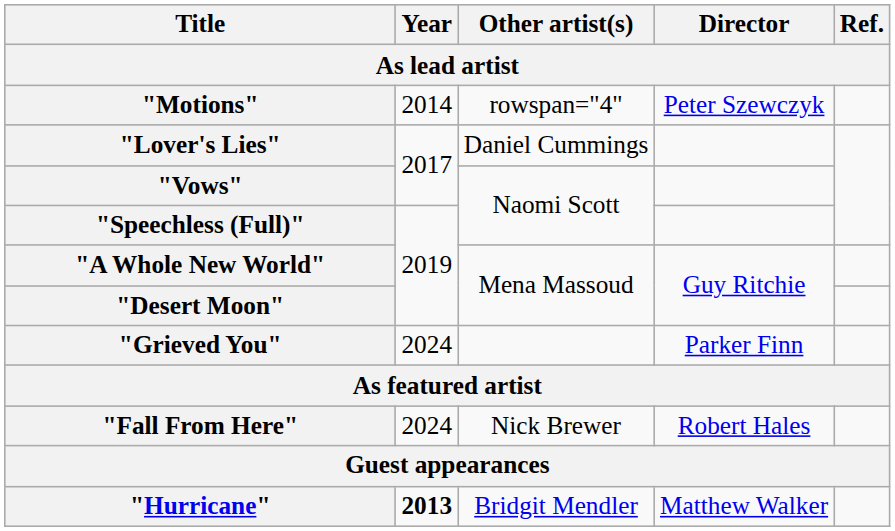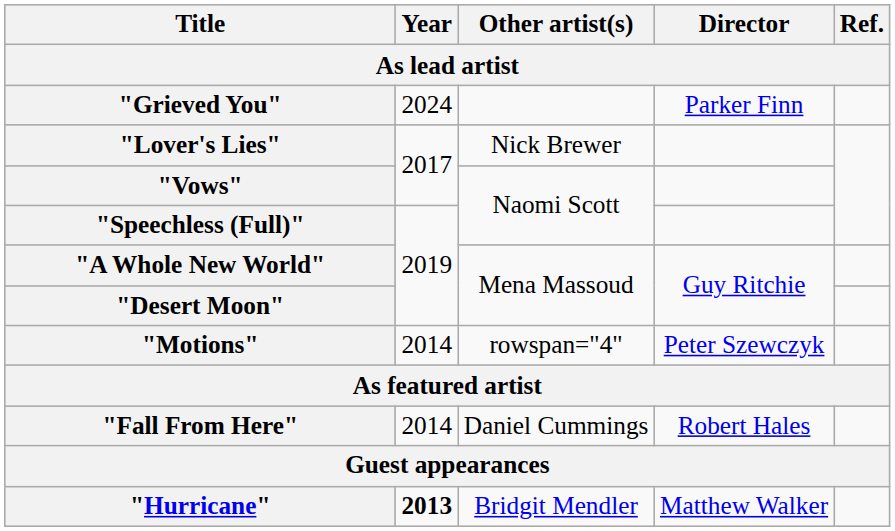rows swapped: (200, 104) <-> (200, 345)
(556, 144) Daniel Cummings -> (556, 144) Nick Brewer
(427, 425) 2024 -> (427, 425) 2014
(556, 425) Nick Brewer -> (556, 425) Daniel Cummings
